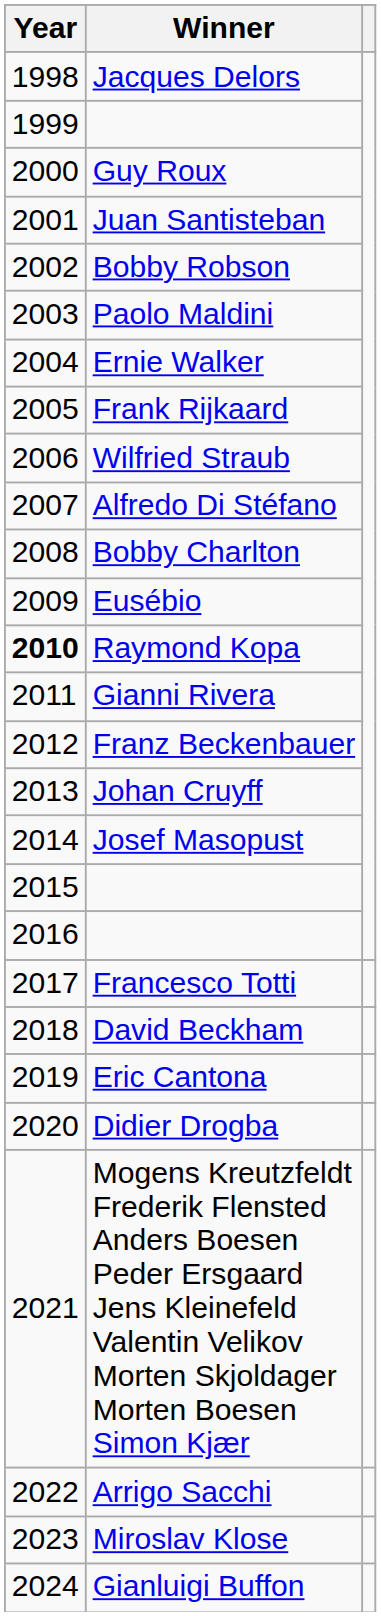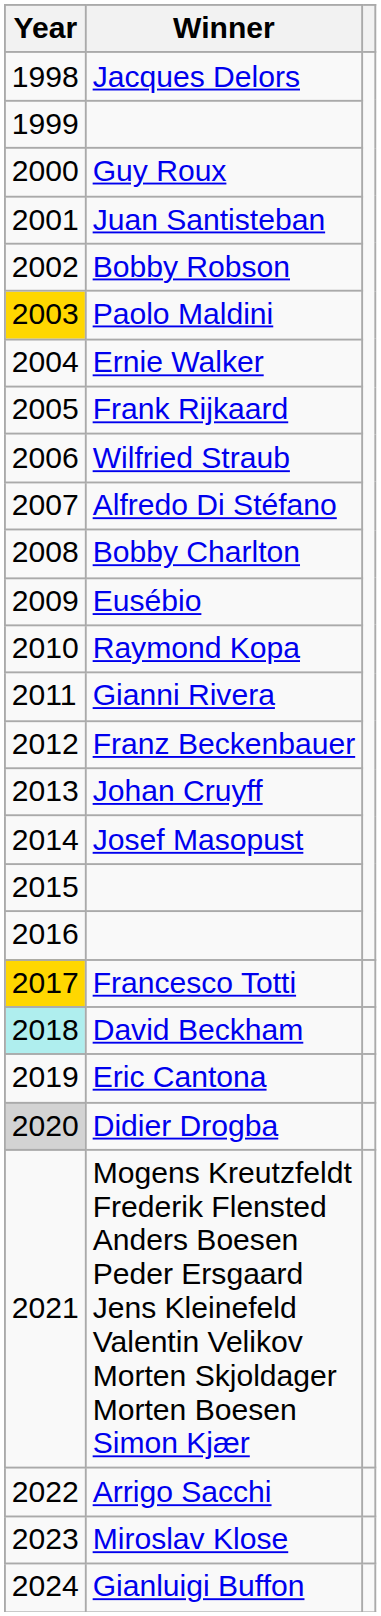(45, 314) no background -> (45, 314) gold background
(45, 648) bold -> (45, 648) normal
(45, 982) no background -> (45, 982) gold background
(45, 1030) no background -> (45, 1030) paleturquoise background
(45, 1125) no background -> (45, 1125) lightgrey background
